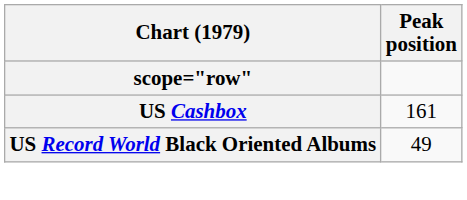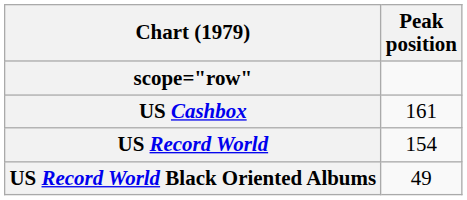+ row: (193, 144)
